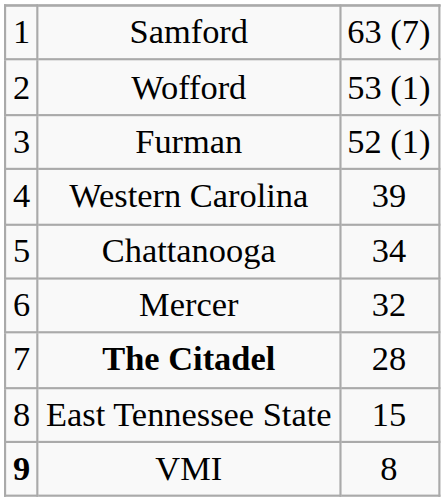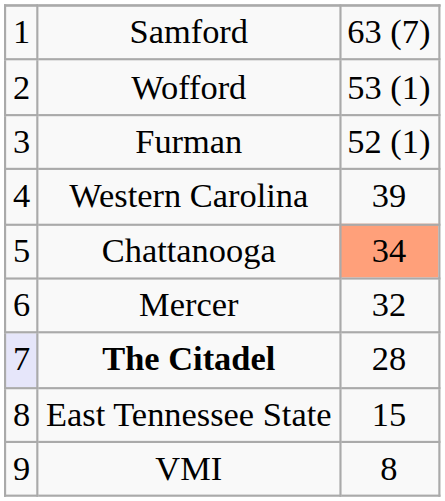(389, 250) no background -> (389, 250) lightsalmon background
(22, 359) no background -> (22, 359) lavender background
(22, 468) bold -> (22, 468) normal
